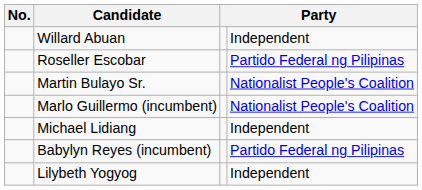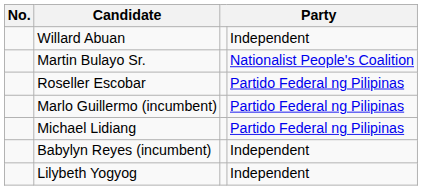rows swapped: (91, 83) <-> (91, 60)
(322, 106) Nationalist People's Coalition -> (317, 106) Partido Federal ng Pilipinas
(270, 128) Independent -> (317, 128) Partido Federal ng Pilipinas
(317, 151) Partido Federal ng Pilipinas -> (270, 151) Independent
